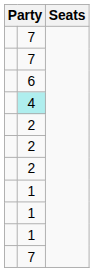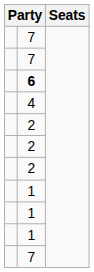(31, 81) normal -> (31, 81) bold
(31, 103) paleturquoise background -> (31, 103) no background
